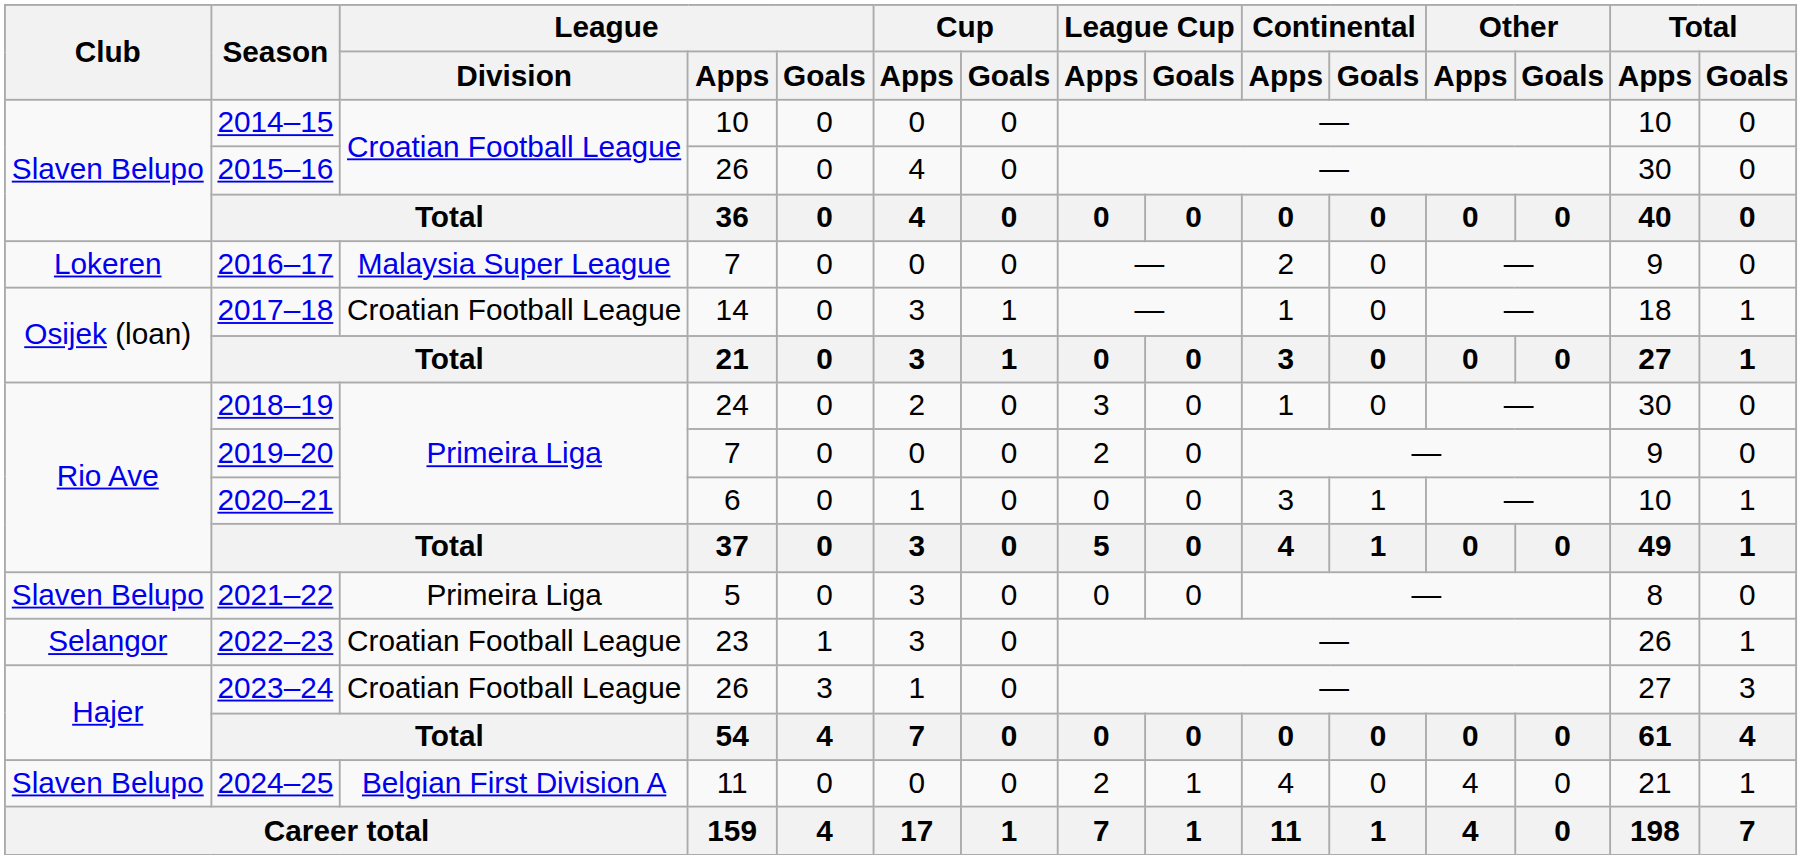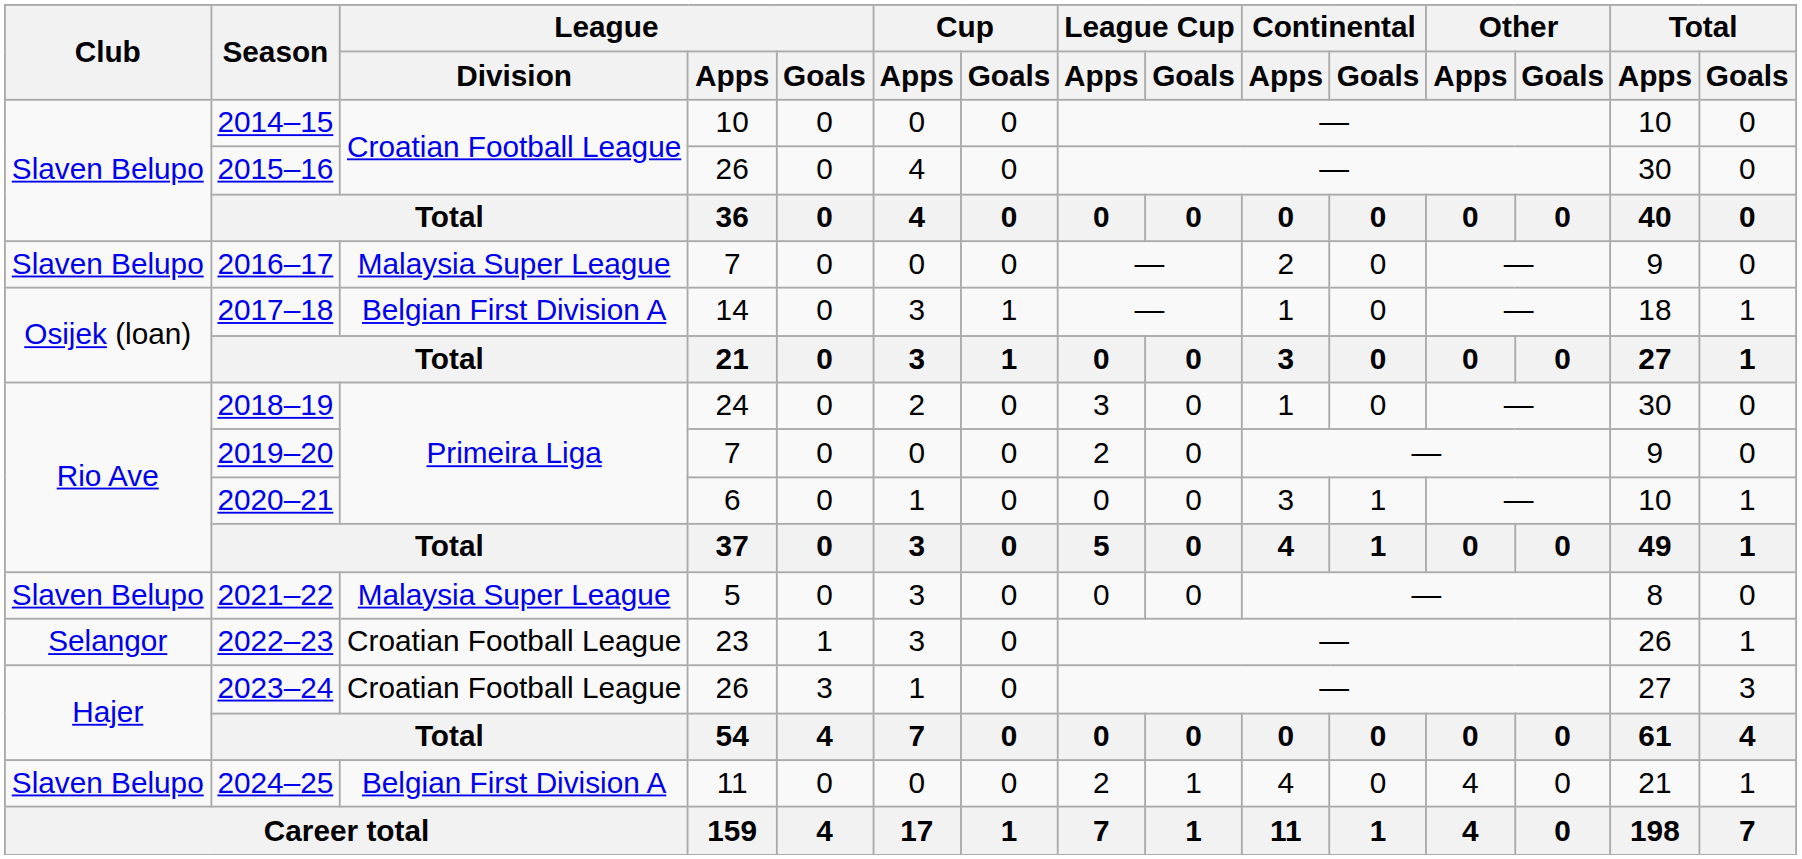(108, 264) Lokeren -> (108, 264) Slaven Belupo
(514, 311) Croatian Football League -> (514, 311) Belgian First Division A
(514, 594) Primeira Liga -> (514, 594) Malaysia Super League
